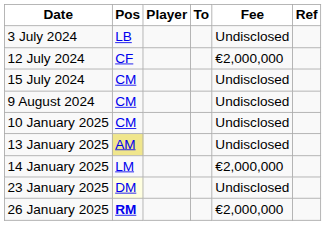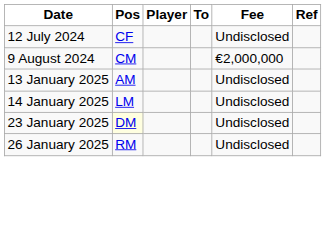- row: (42, 36)
(249, 58) €2,000,000 -> (252, 36) Undisclosed
- row: (46, 79)
(252, 101) Undisclosed -> (249, 58) €2,000,000
- row: (58, 123)
(125, 144) khaki background -> (125, 79) no background
(249, 166) €2,000,000 -> (252, 101) Undisclosed
(126, 209) bold -> (126, 144) normal
(249, 209) €2,000,000 -> (252, 144) Undisclosed
